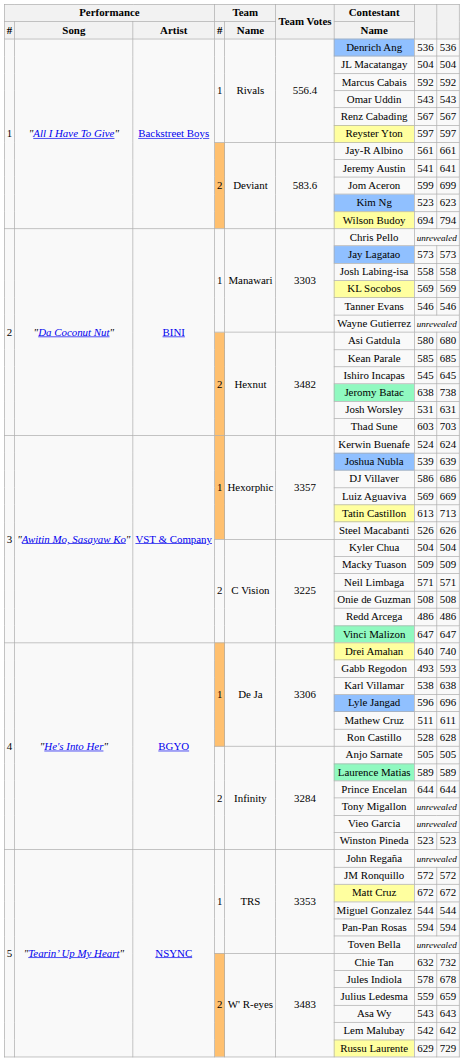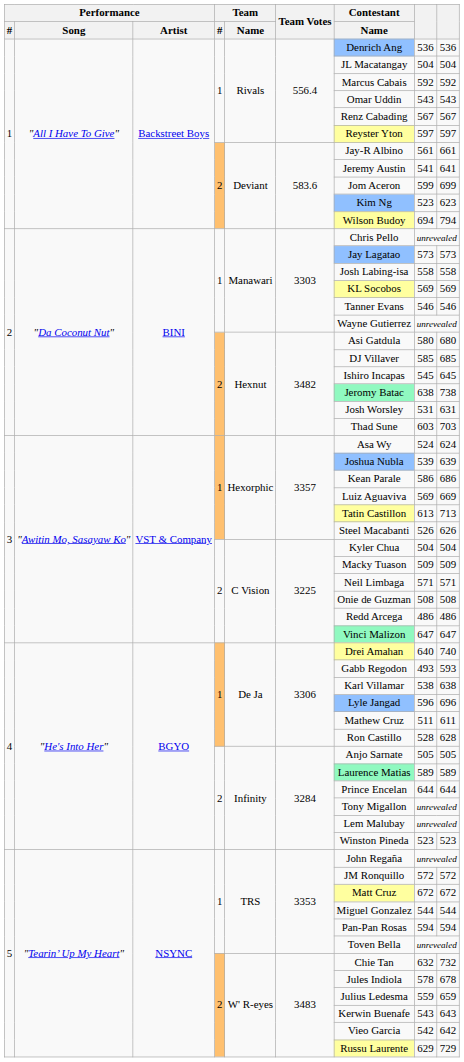(374, 358) Kean Parale -> (374, 358) DJ Villaver
(374, 444) Kerwin Buenafe -> (374, 444) Asa Wy
(374, 479) DJ Villaver -> (374, 479) Kean Parale
(374, 824) Vieo Garcia -> (374, 824) Lem Malubay
(374, 1013) Asa Wy -> (374, 1013) Kerwin Buenafe
(374, 1031) Lem Malubay -> (374, 1031) Vieo Garcia
